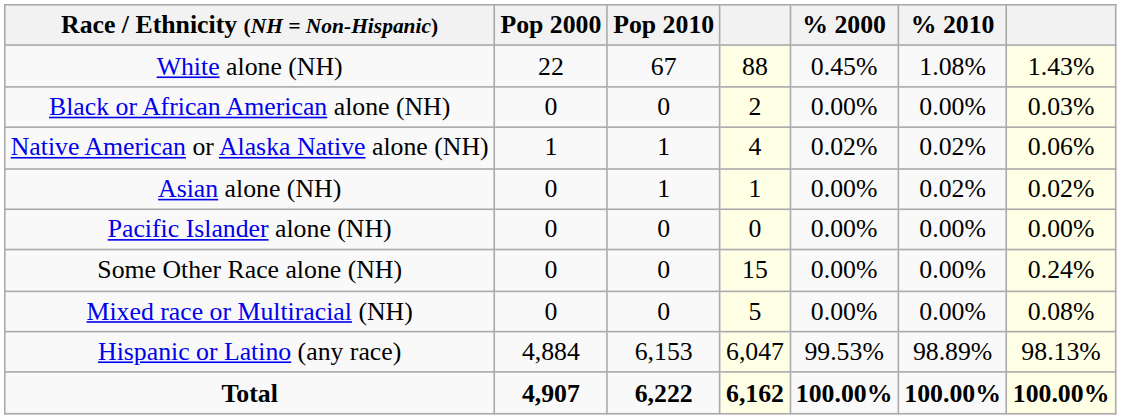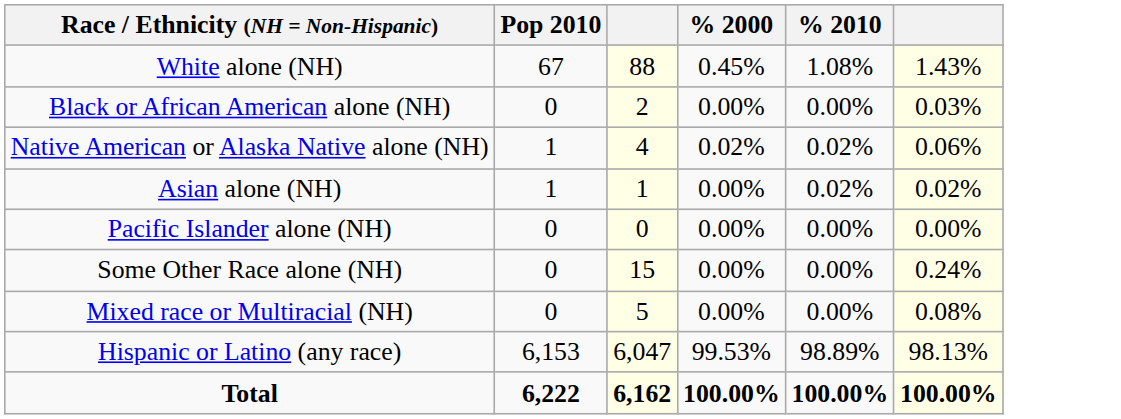- column: (551, 24)
